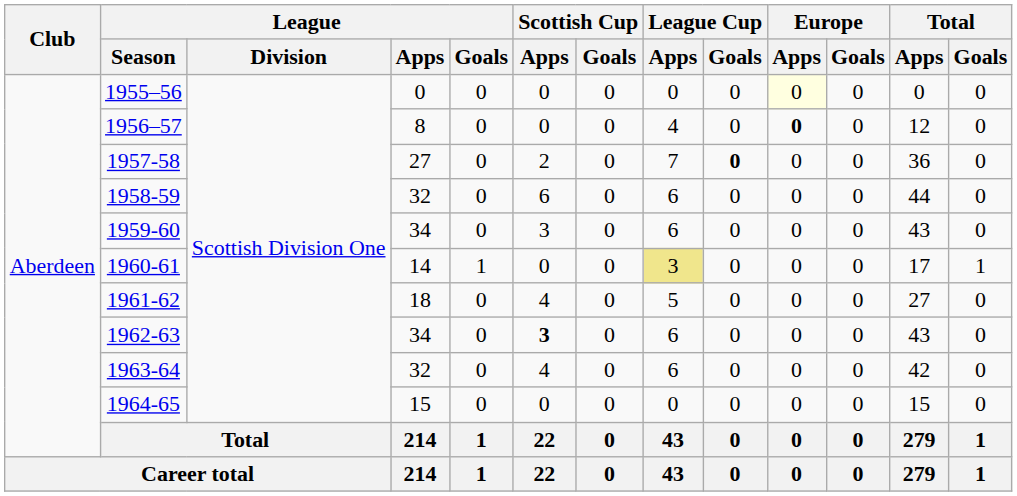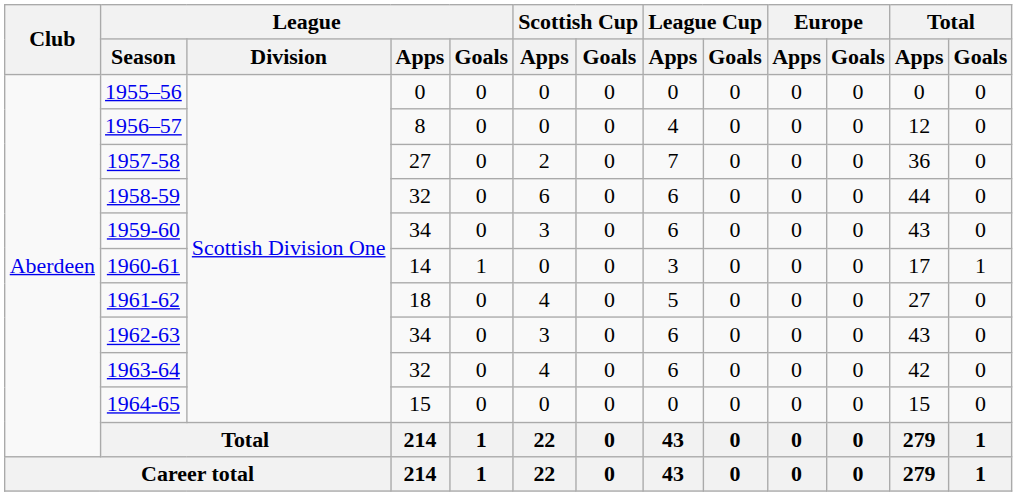(797, 91) lightyellow background -> (797, 91) no background
(797, 126) bold -> (797, 126) normal
(735, 160) bold -> (735, 160) normal
(673, 265) khaki background -> (673, 265) no background
(544, 334) bold -> (544, 334) normal
